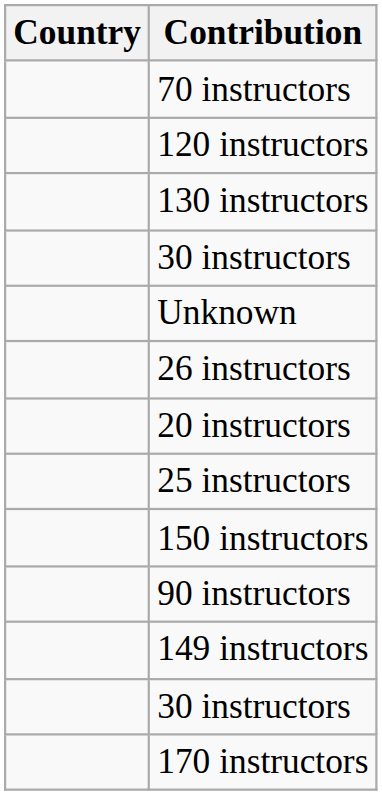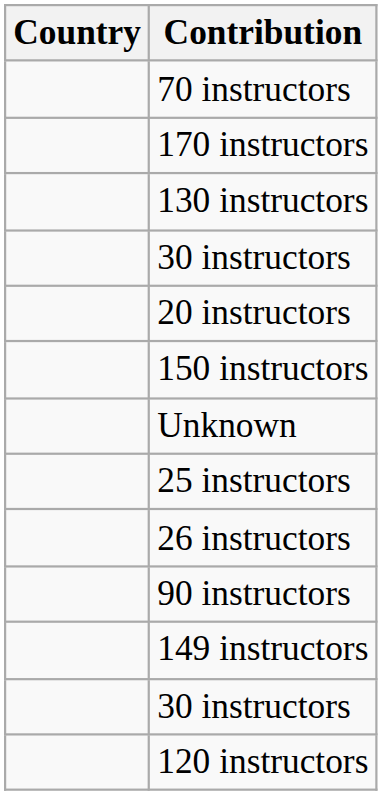(263, 144) 120 instructors -> (263, 144) 170 instructors
(227, 312) Unknown -> (254, 312) 20 instructors
(254, 369) 26 instructors -> (263, 369) 150 instructors
(254, 425) 20 instructors -> (227, 425) Unknown
(263, 537) 150 instructors -> (254, 537) 26 instructors
(263, 761) 170 instructors -> (263, 761) 120 instructors
